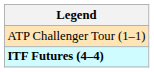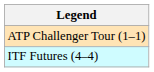(56, 57) bold -> (53, 57) normal
